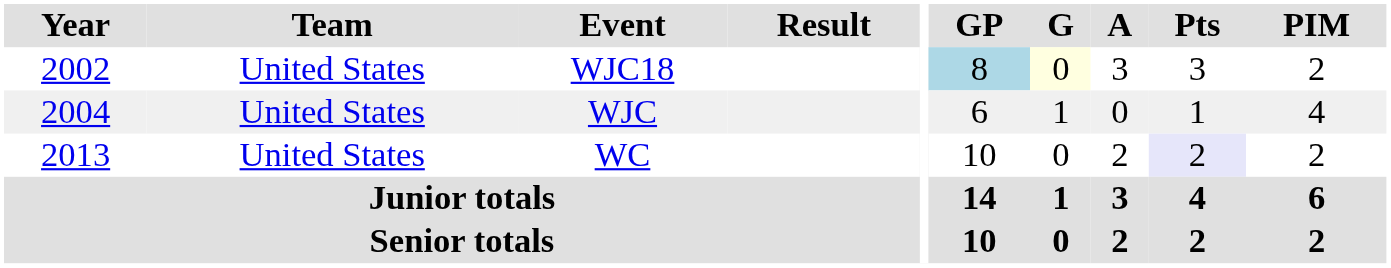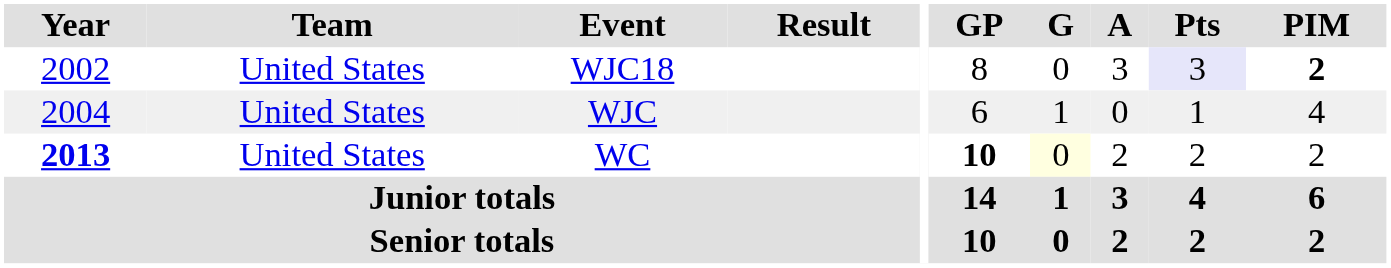(979, 68) lightblue background -> (979, 68) no background
(1061, 68) lightyellow background -> (1061, 68) no background
(1198, 68) no background -> (1198, 68) lavender background
(1317, 68) normal -> (1317, 68) bold
(76, 154) normal -> (76, 154) bold
(979, 154) normal -> (979, 154) bold
(1061, 154) no background -> (1061, 154) lightyellow background
(1198, 154) lavender background -> (1198, 154) no background
